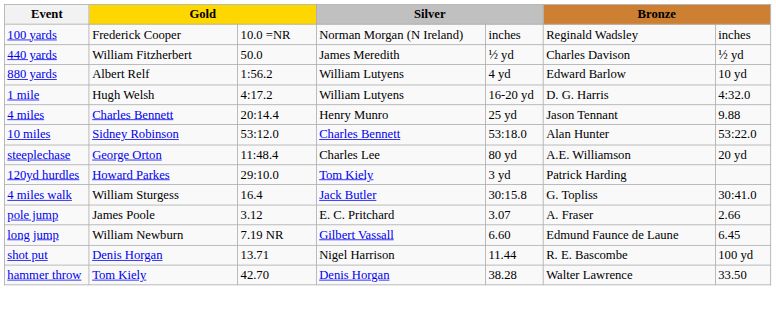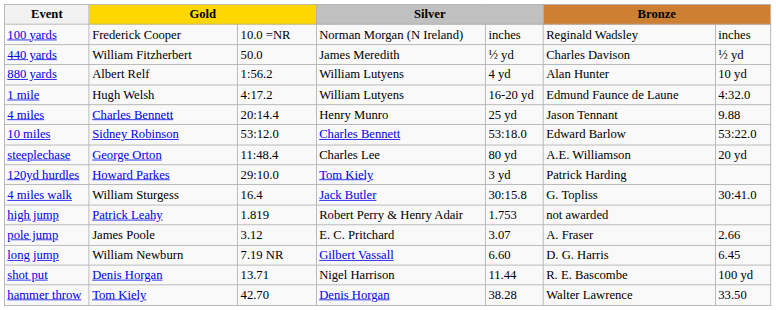(586, 74) Edward Barlow -> (578, 74) Alan Hunter
(577, 94) D. G. Harris -> (612, 94) Edmund Faunce de Laune
(578, 134) Alan Hunter -> (586, 134) Edward Barlow
+ row: (33, 214)
(612, 235) Edmund Faunce de Laune -> (577, 255) D. G. Harris
